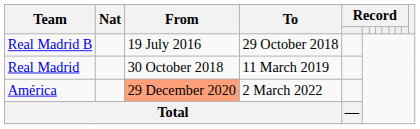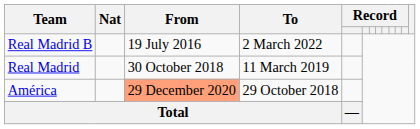(290, 44) 29 October 2018 -> (282, 44) 2 March 2022
(282, 90) 2 March 2022 -> (290, 90) 29 October 2018
